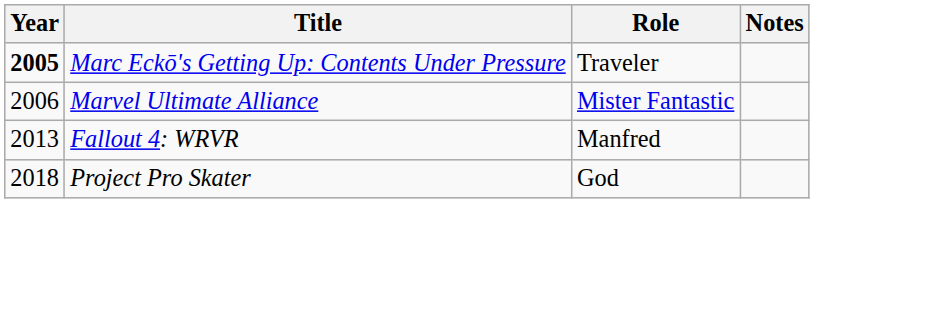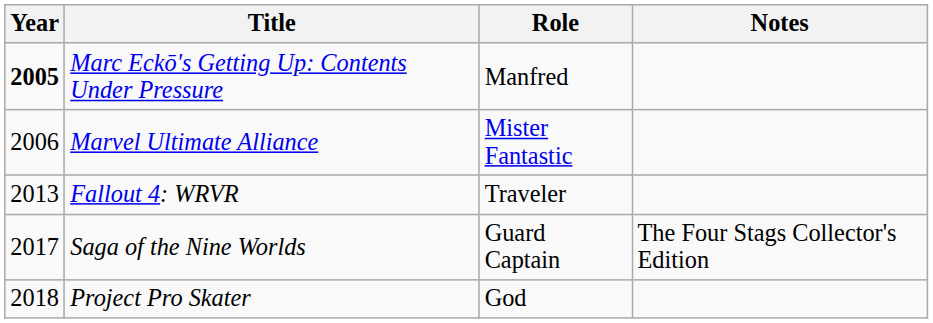(618, 62) Traveler -> (526, 76) Manfred
(619, 139) Manfred -> (525, 194) Traveler
+ row: (188, 246)
